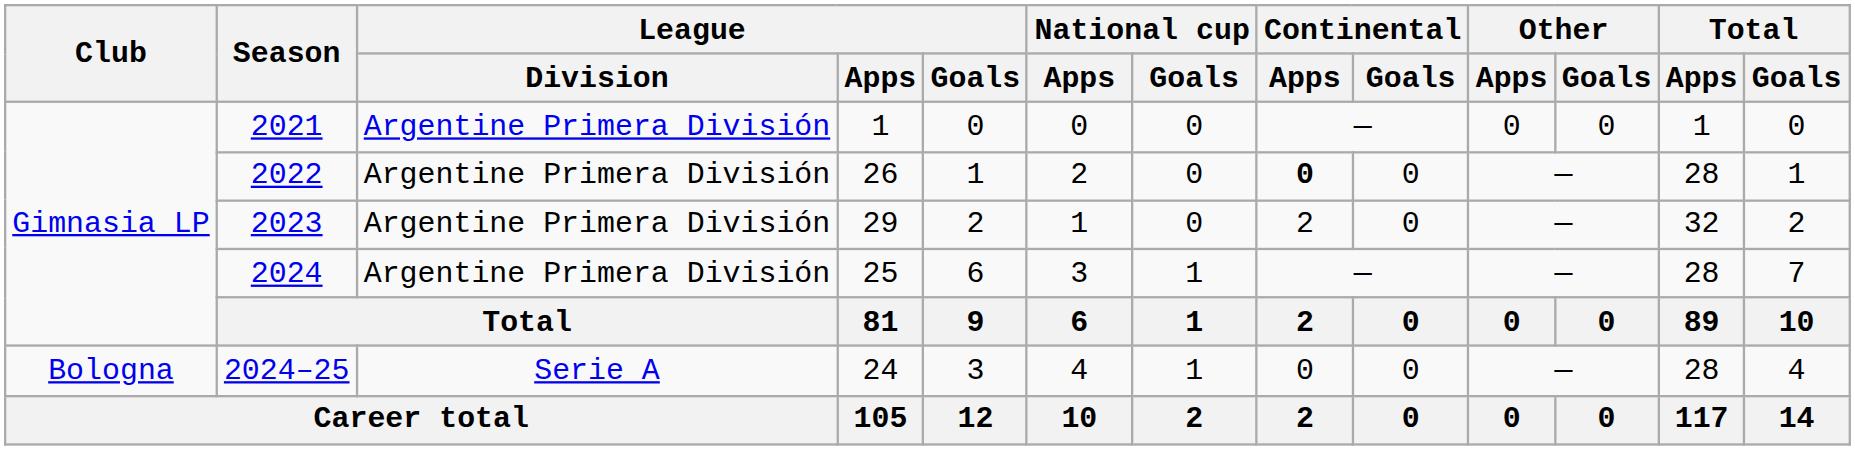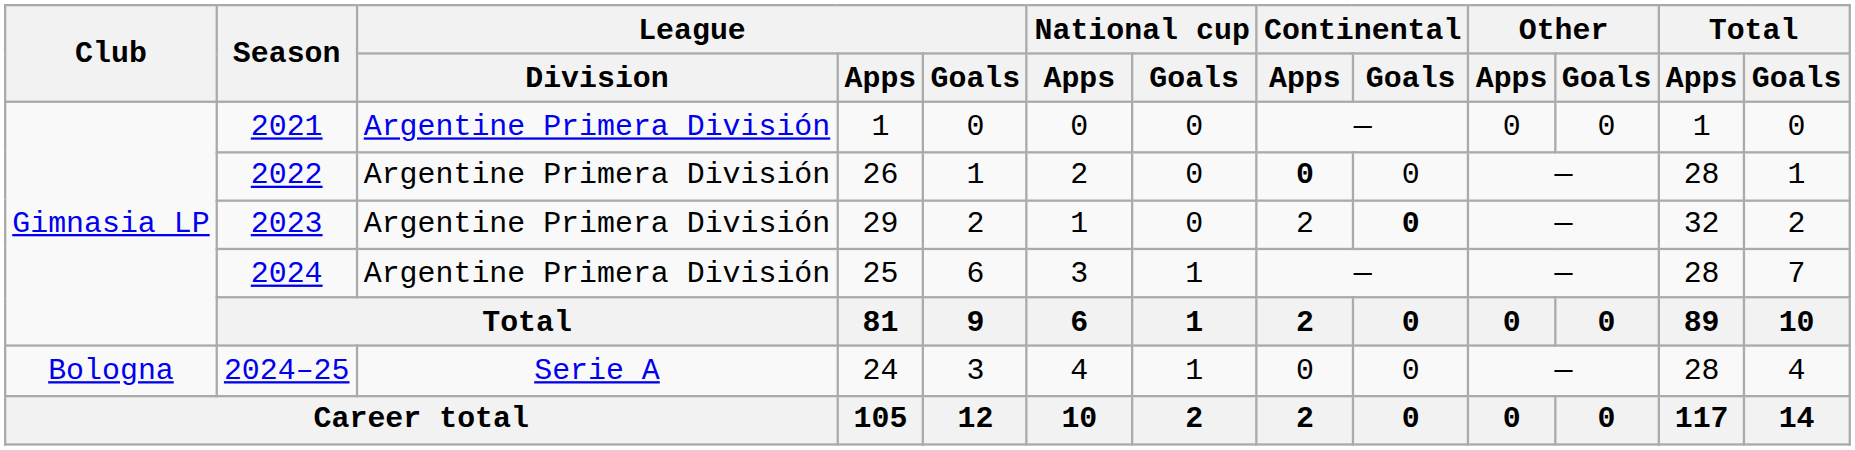(1411, 224) normal -> (1411, 224) bold
